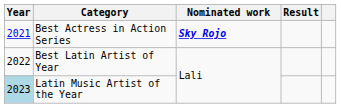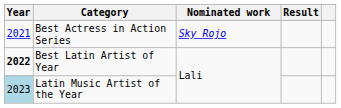(202, 34) bold -> (202, 34) normal
(19, 62) normal -> (19, 62) bold
